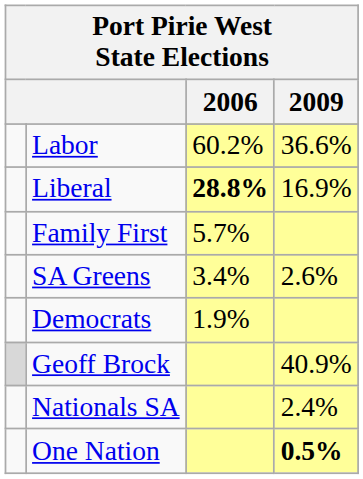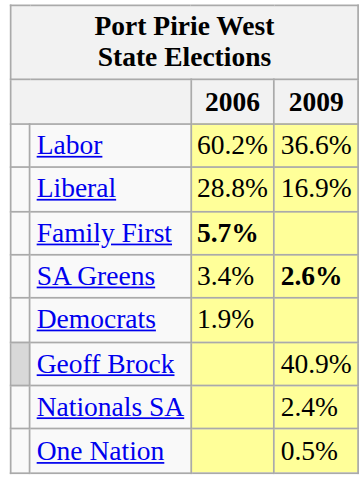(230, 188) bold -> (232, 188) normal
(221, 232) normal -> (228, 232) bold
(309, 276) normal -> (312, 276) bold
(312, 450) bold -> (309, 450) normal
